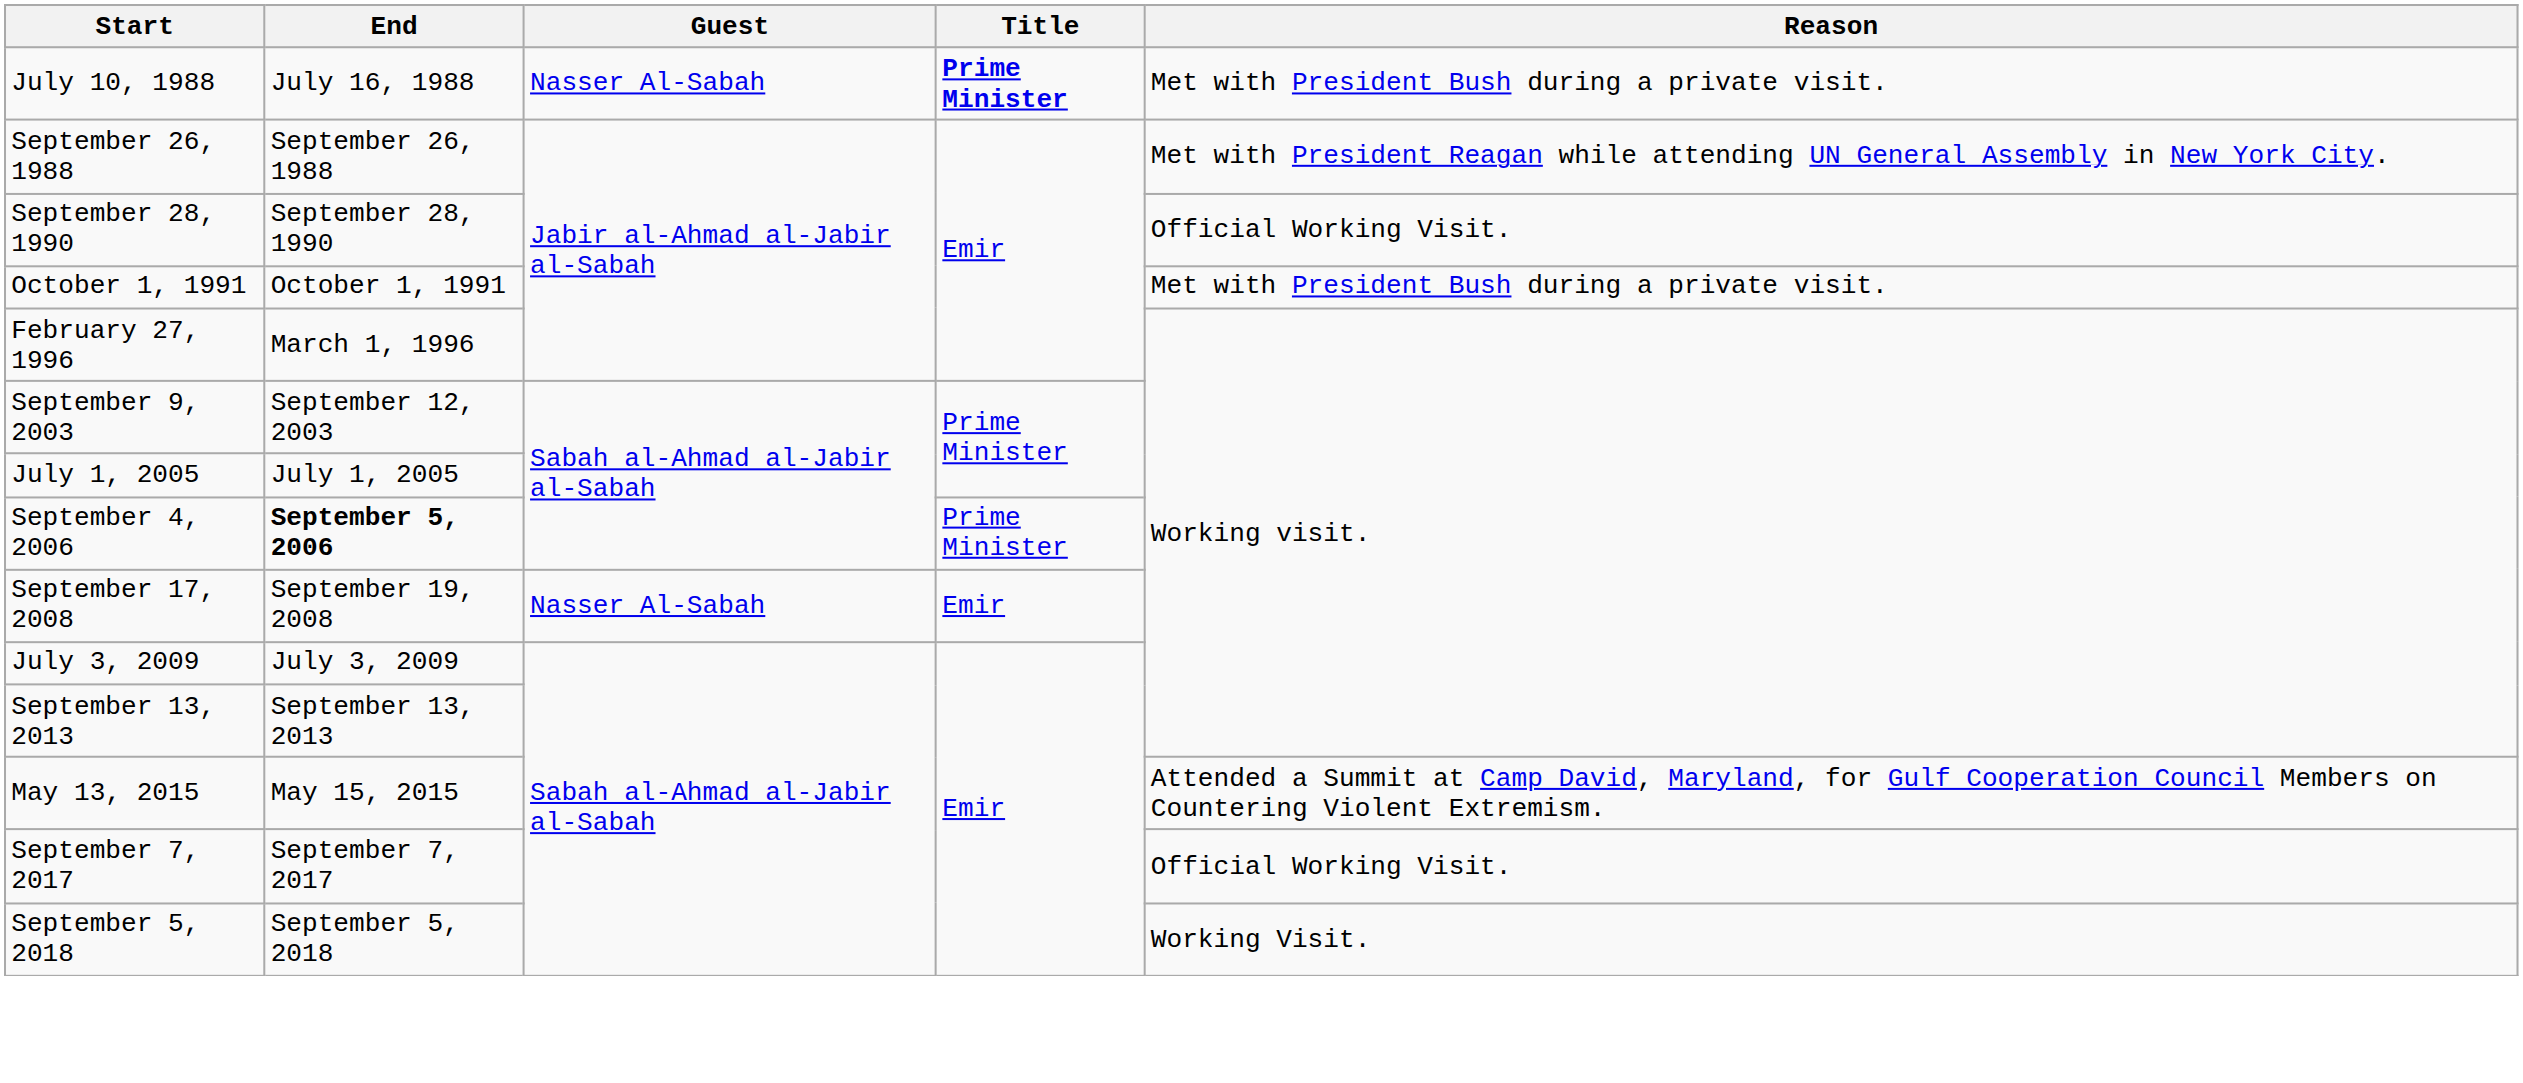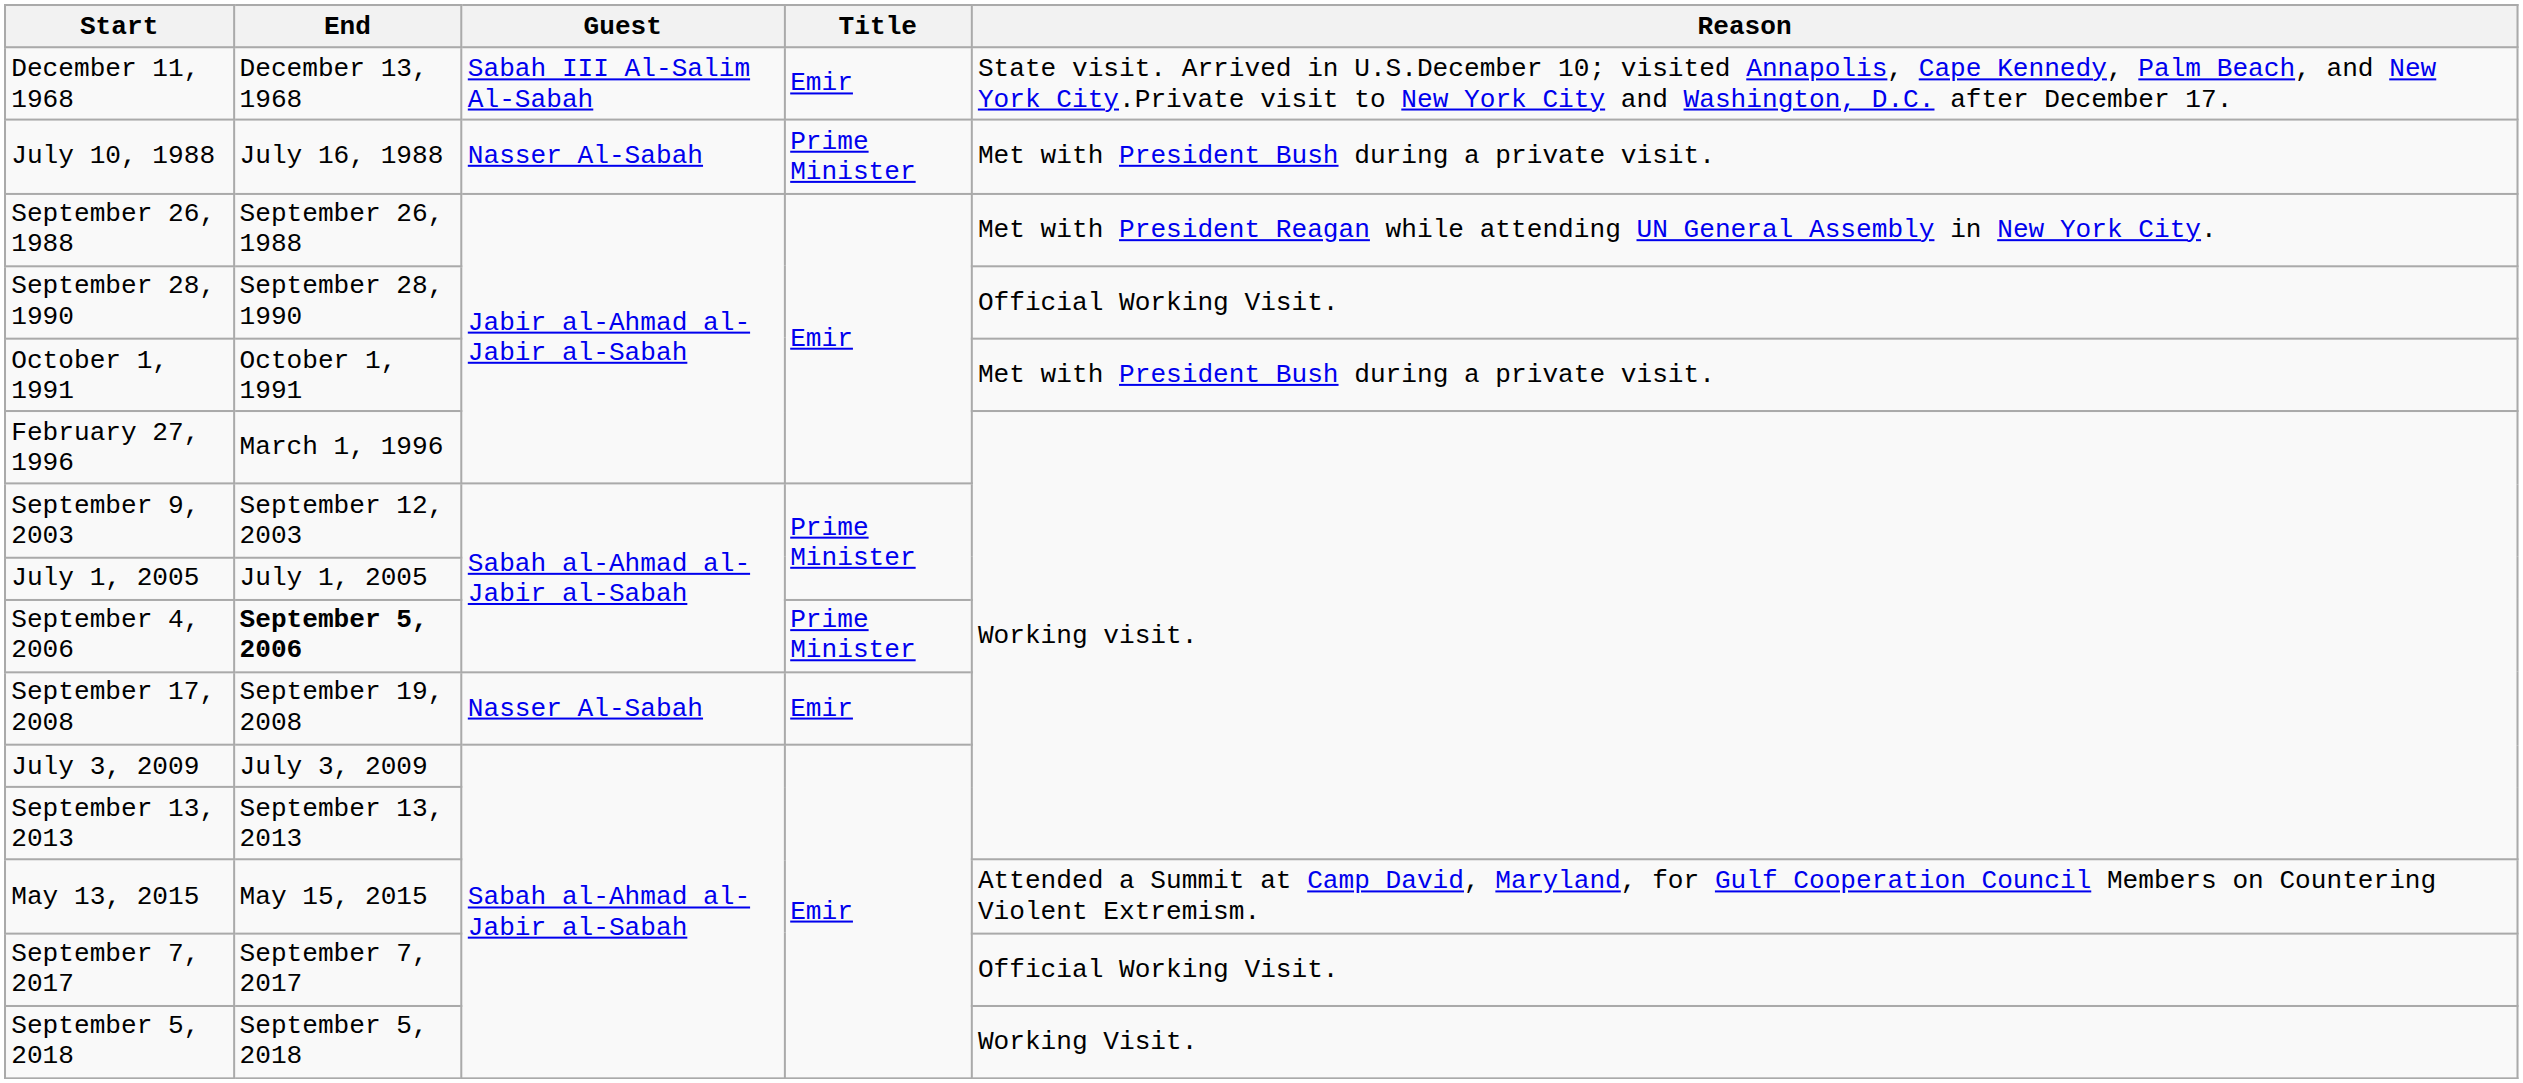+ row: (105, 84)
(1005, 84) bold -> (853, 157) normal
